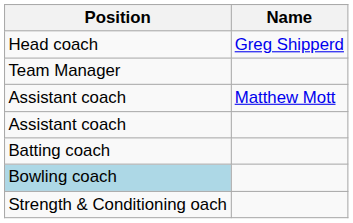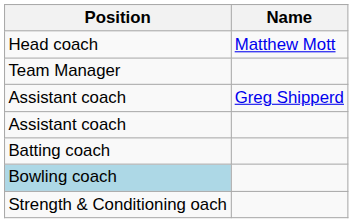(289, 44) Greg Shipperd -> (285, 44) Matthew Mott
(285, 97) Matthew Mott -> (289, 97) Greg Shipperd
